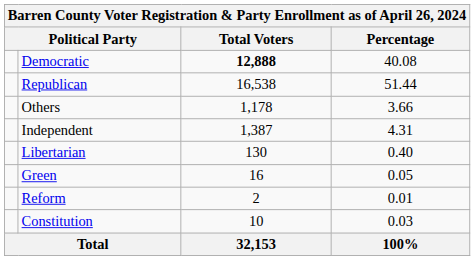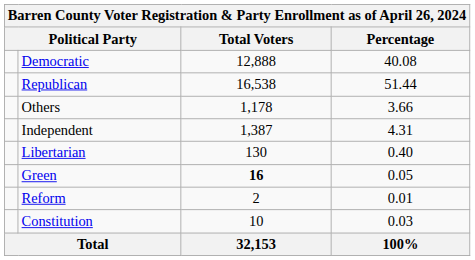(256, 61) bold -> (256, 61) normal
(256, 175) normal -> (256, 175) bold
